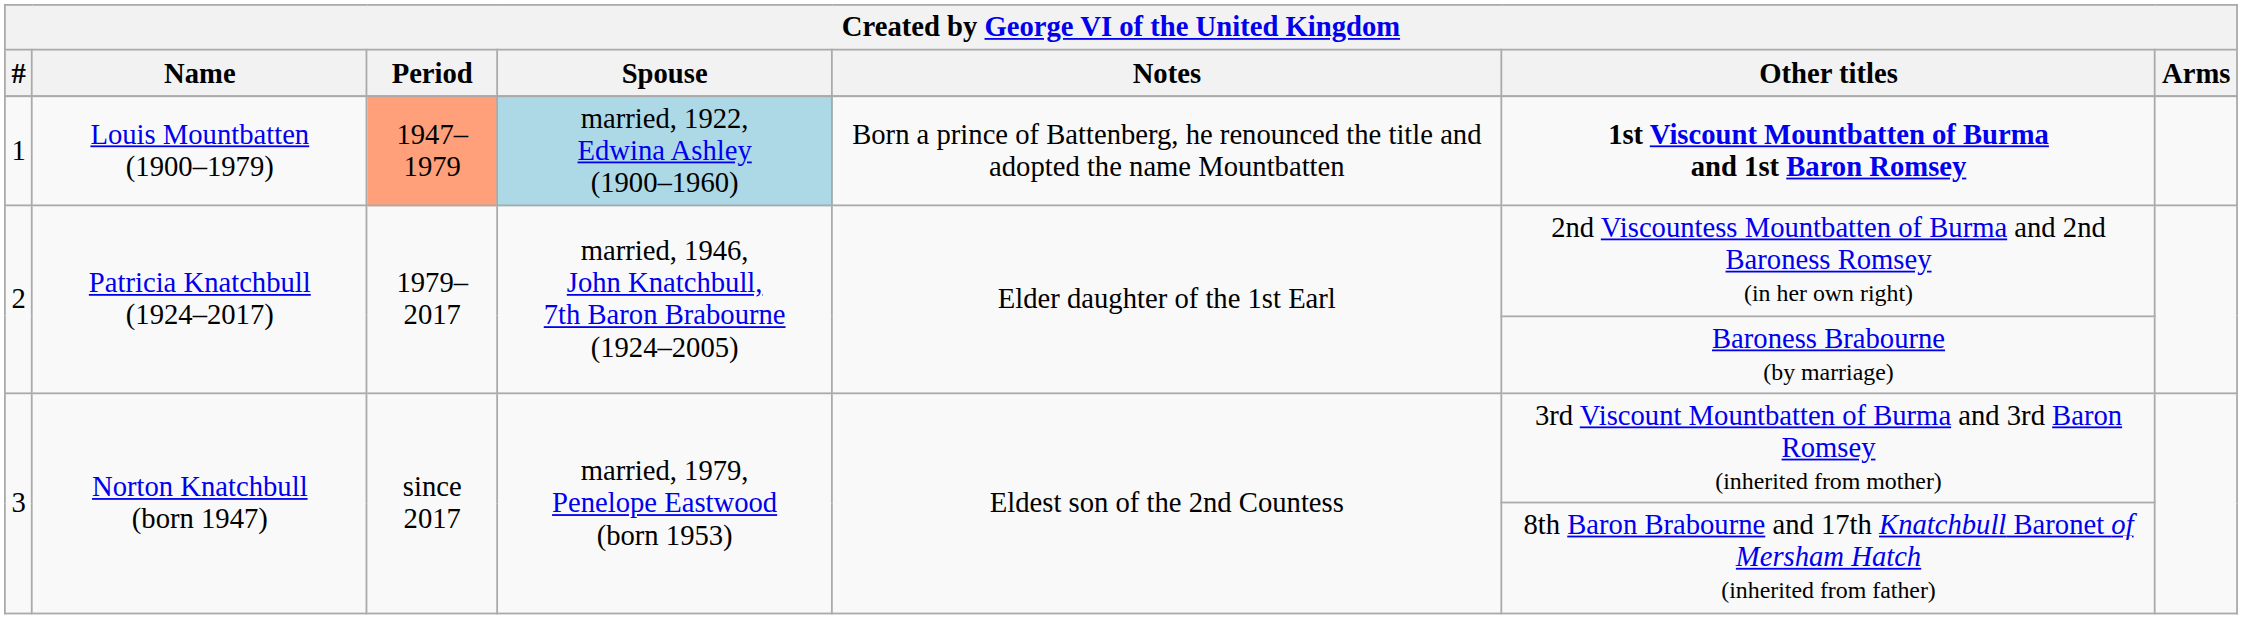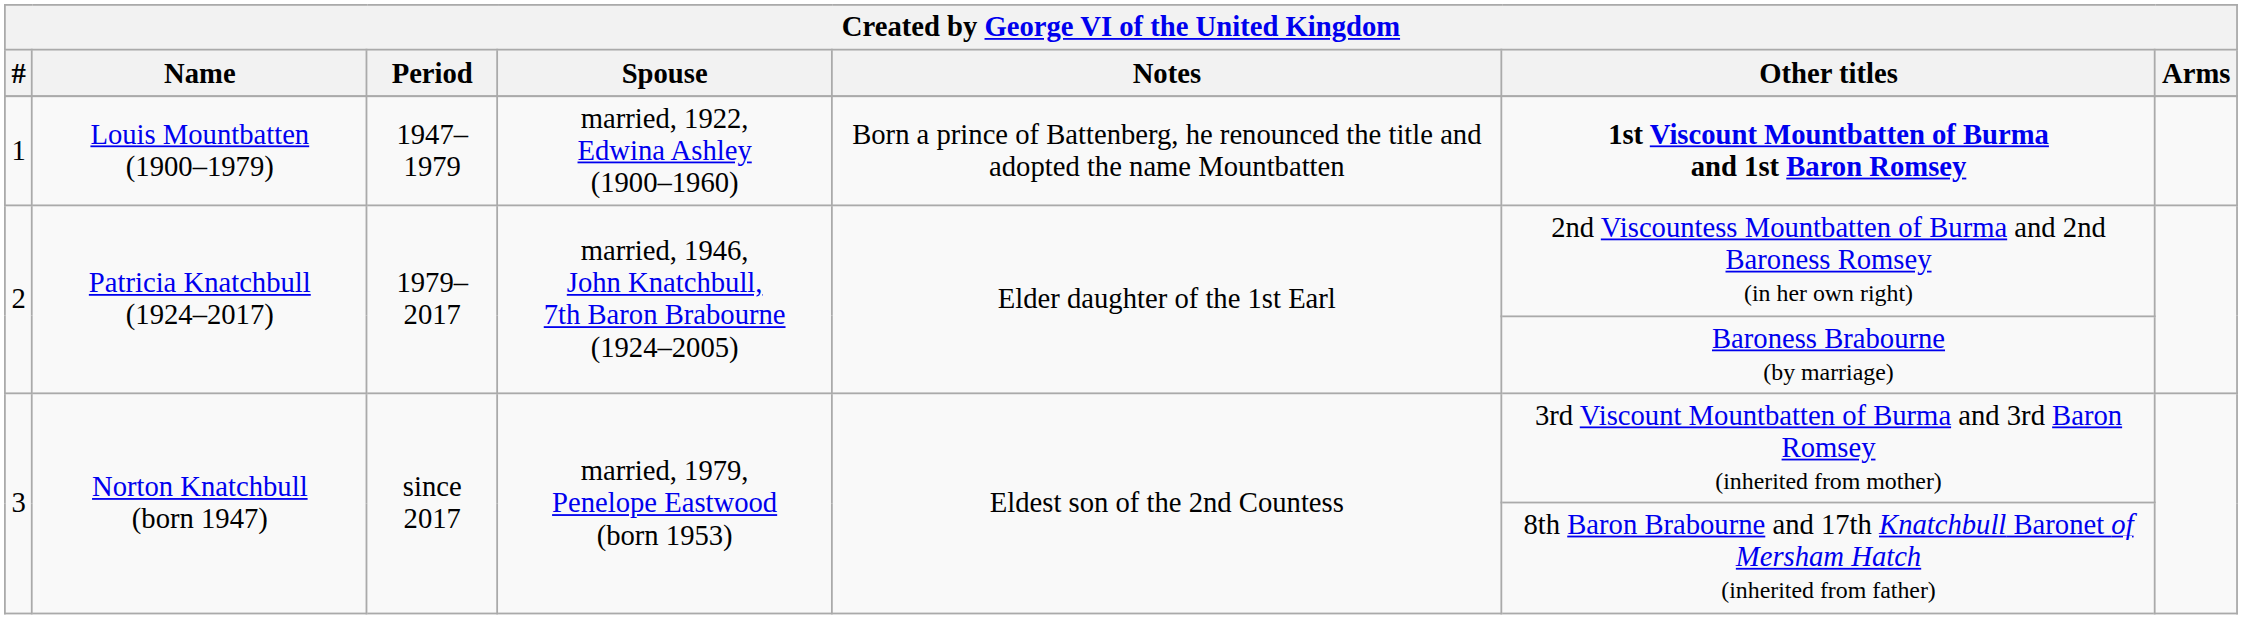(432, 150) lightsalmon background -> (432, 150) no background
(665, 150) lightblue background -> (665, 150) no background
